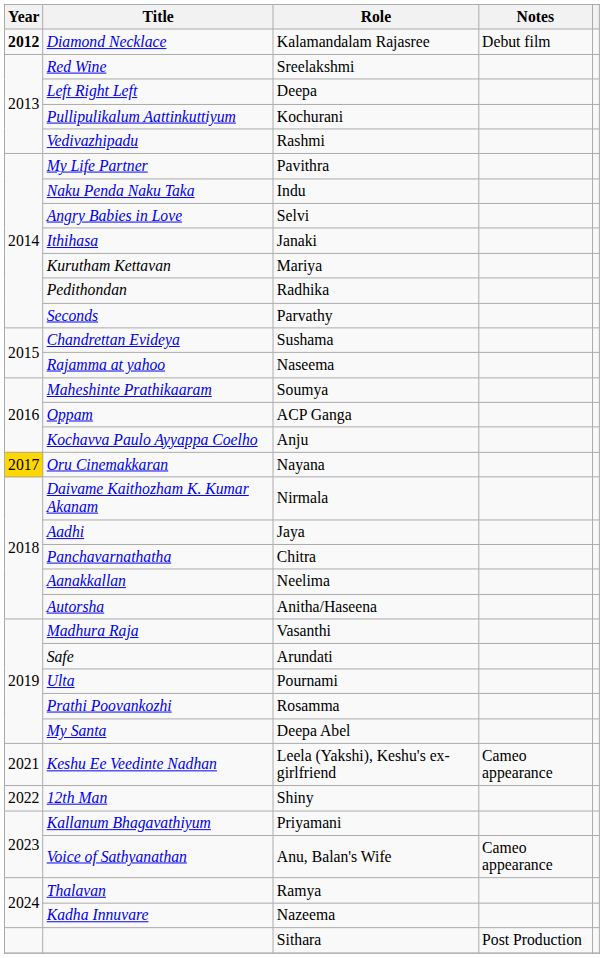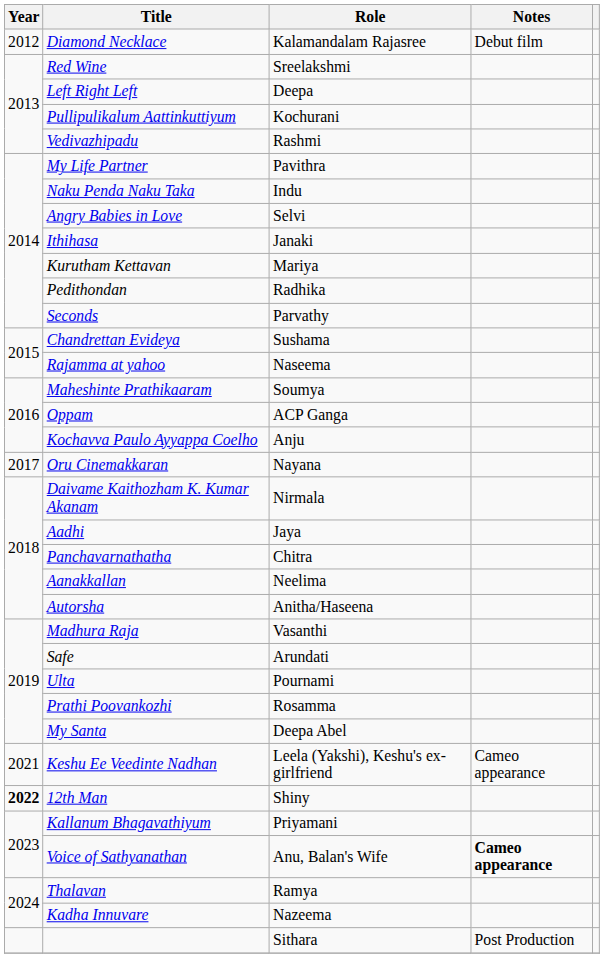(24, 41) bold -> (24, 41) normal
(24, 464) gold background -> (24, 464) no background
(24, 798) normal -> (24, 798) bold
(517, 856) normal -> (513, 856) bold
